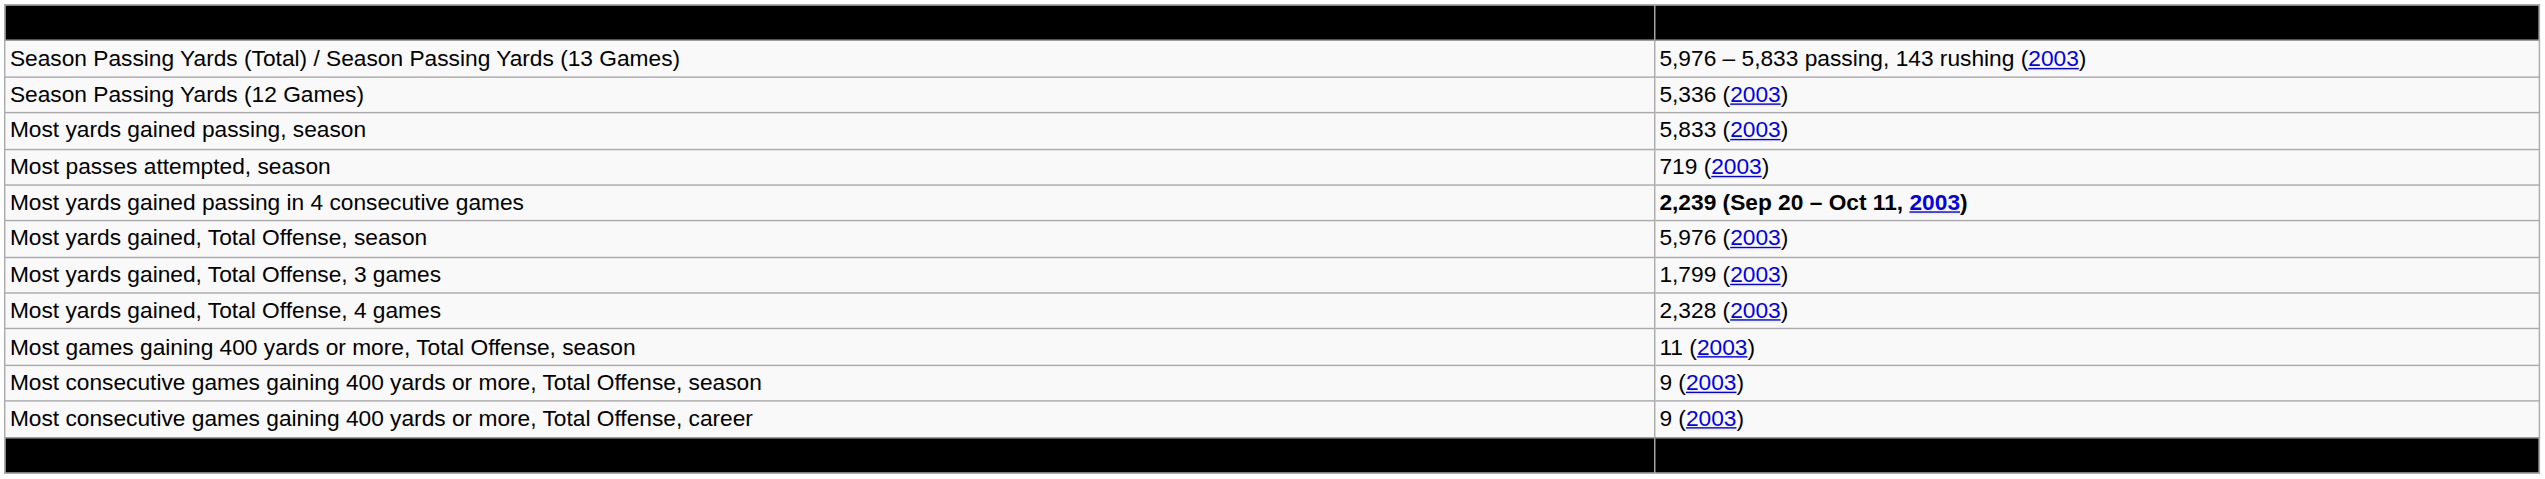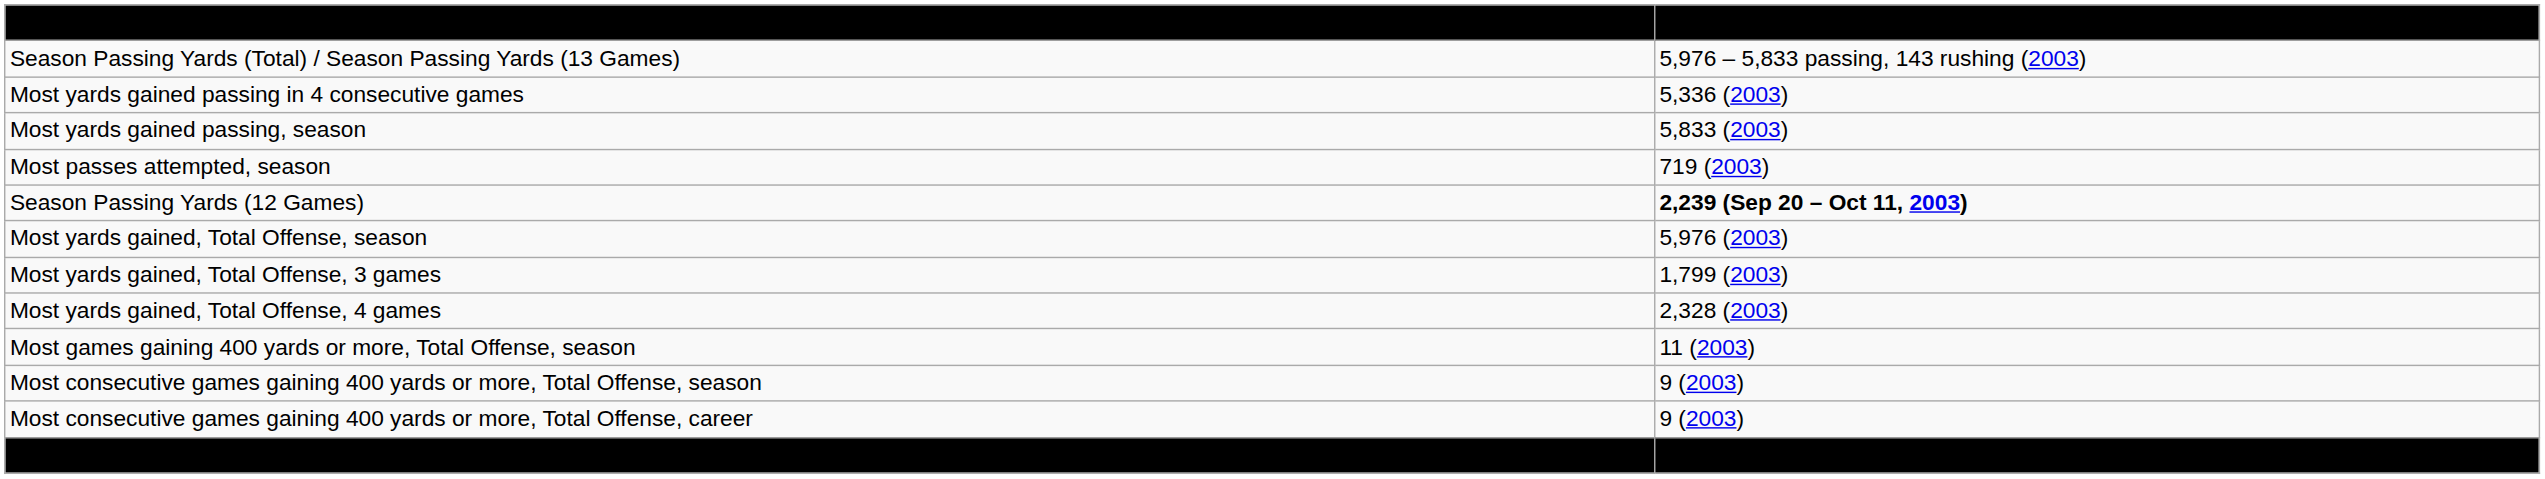(187, 94) Season Passing Yards (12 Games) -> (267, 94) Most yards gained passing in 4 consecutive games
(267, 202) Most yards gained passing in 4 consecutive games -> (187, 202) Season Passing Yards (12 Games)
